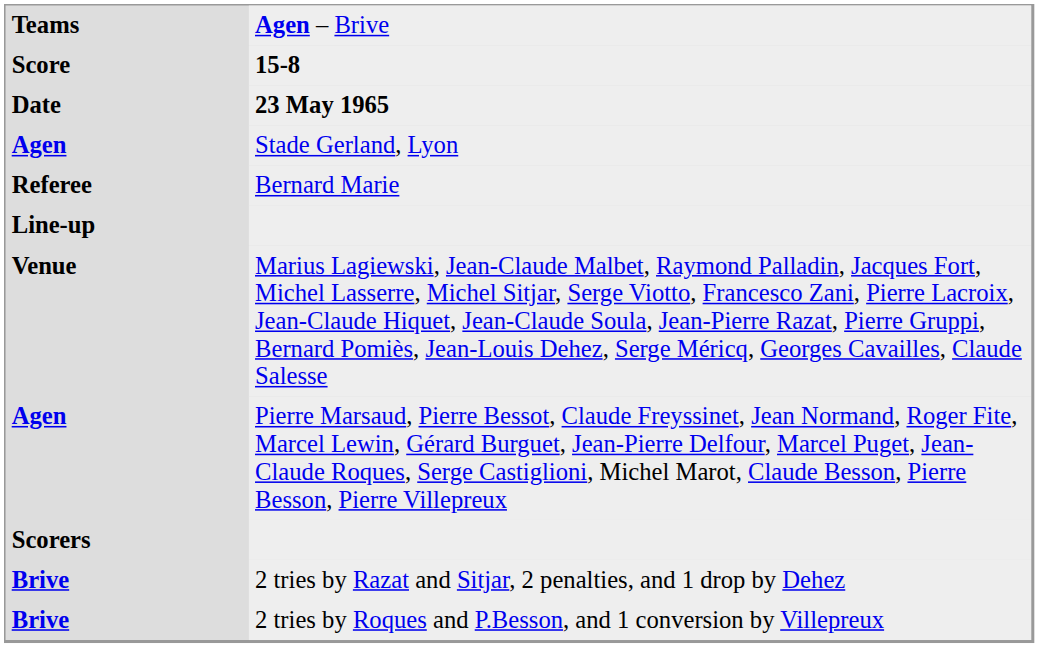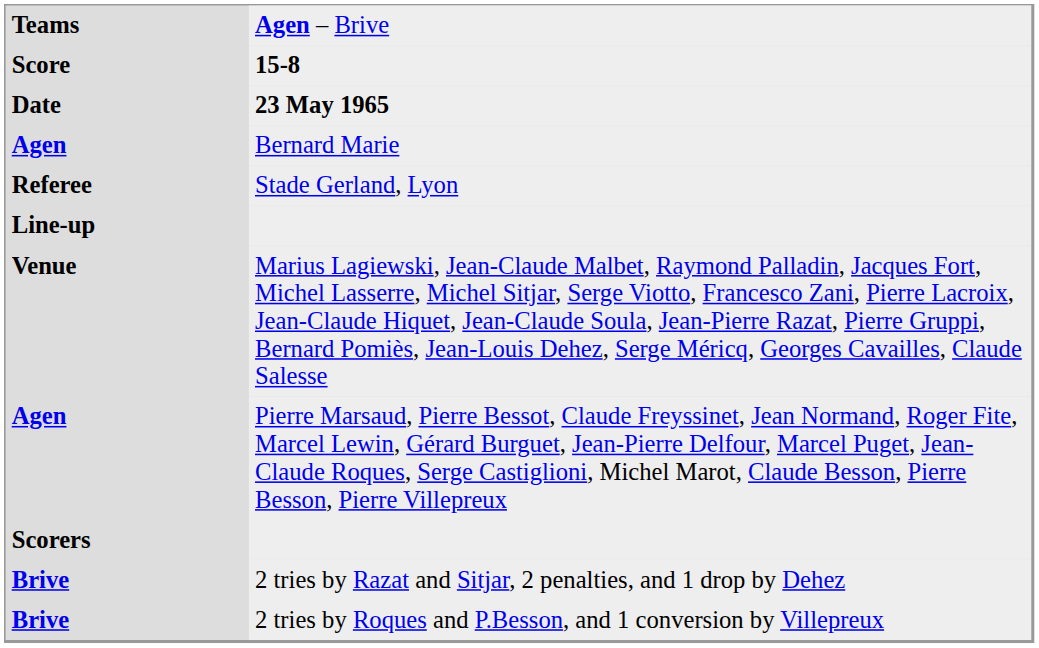(357, 145) Stade Gerland, Lyon -> (327, 145) Bernard Marie
(327, 185) Bernard Marie -> (357, 185) Stade Gerland, Lyon
